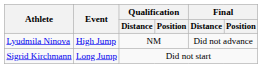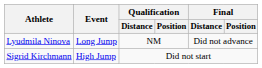(96, 41) High Jump -> (96, 41) Long Jump
(96, 56) Long Jump -> (96, 56) High Jump
